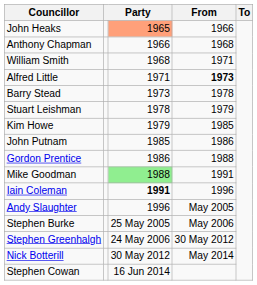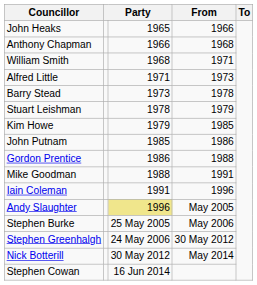(158, 28) lightsalmon background -> (158, 28) no background
(222, 77) bold -> (222, 77) normal
(158, 175) lightgreen background -> (158, 175) no background
(158, 191) bold -> (158, 191) normal
(158, 207) no background -> (158, 207) khaki background
